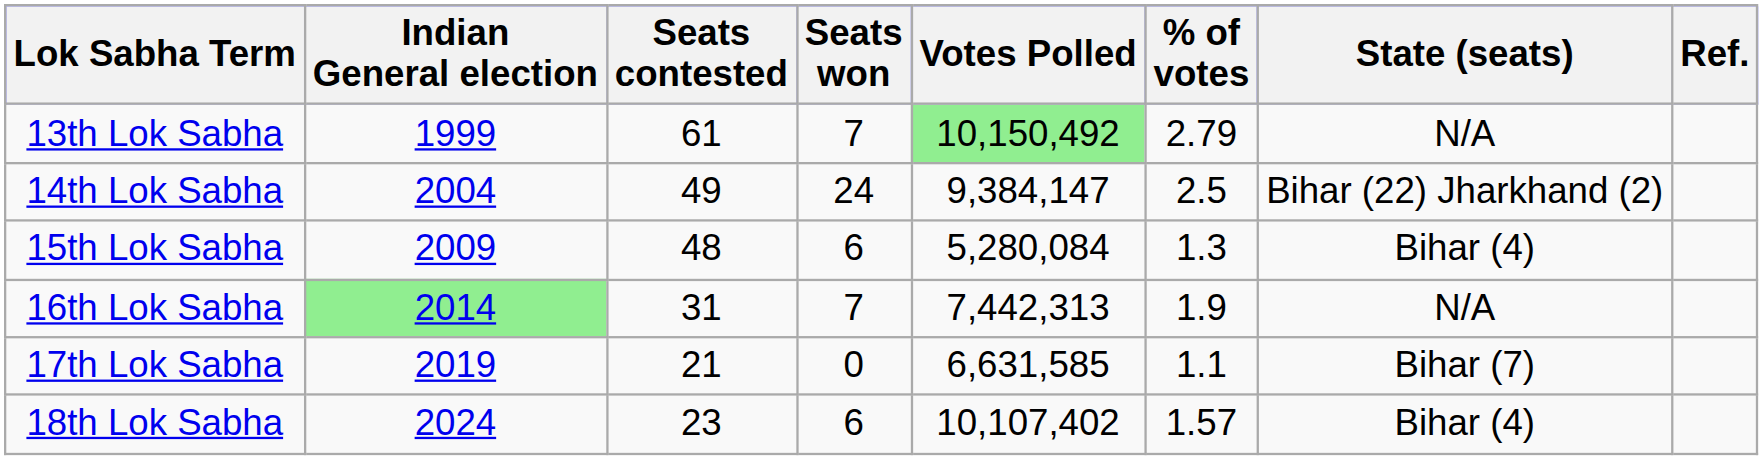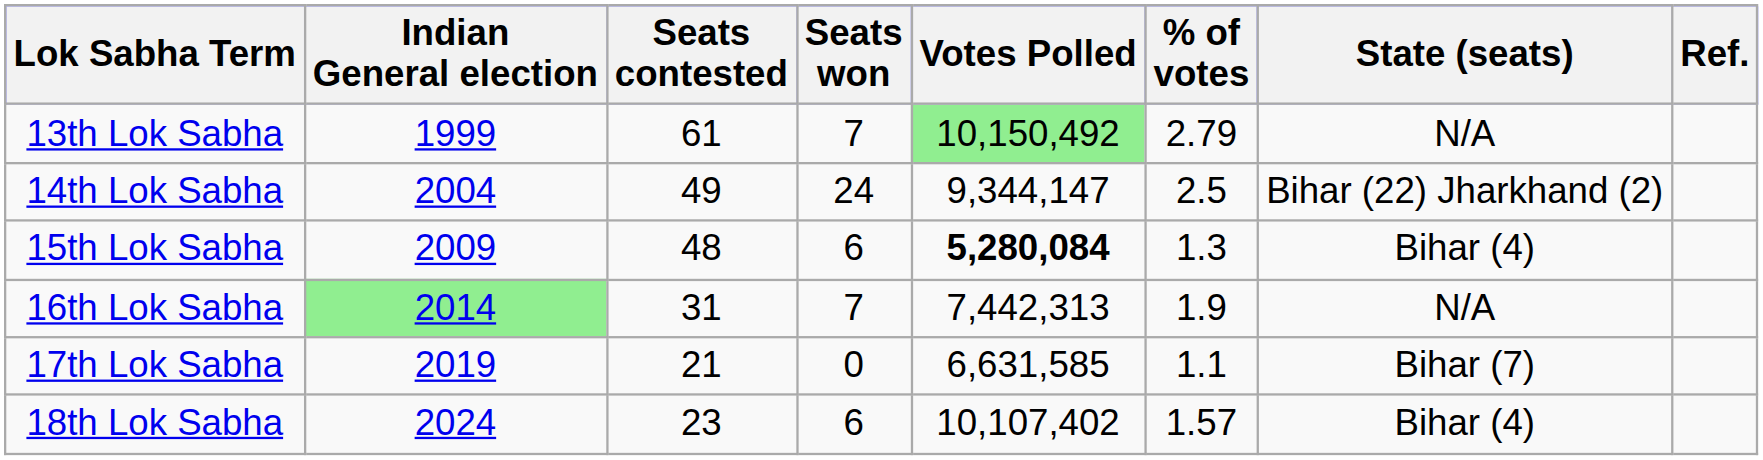(1028, 190) 9,384,147 -> (1028, 190) 9,344,147
(1028, 249) normal -> (1028, 249) bold
